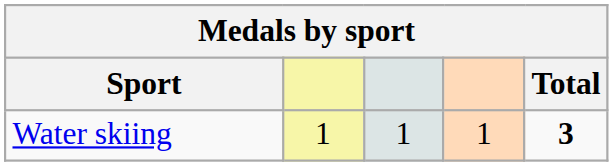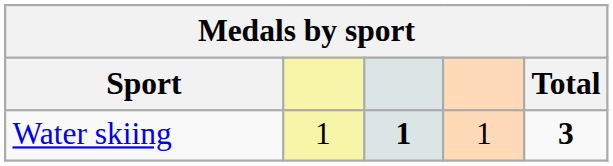(403, 134) normal -> (403, 134) bold
